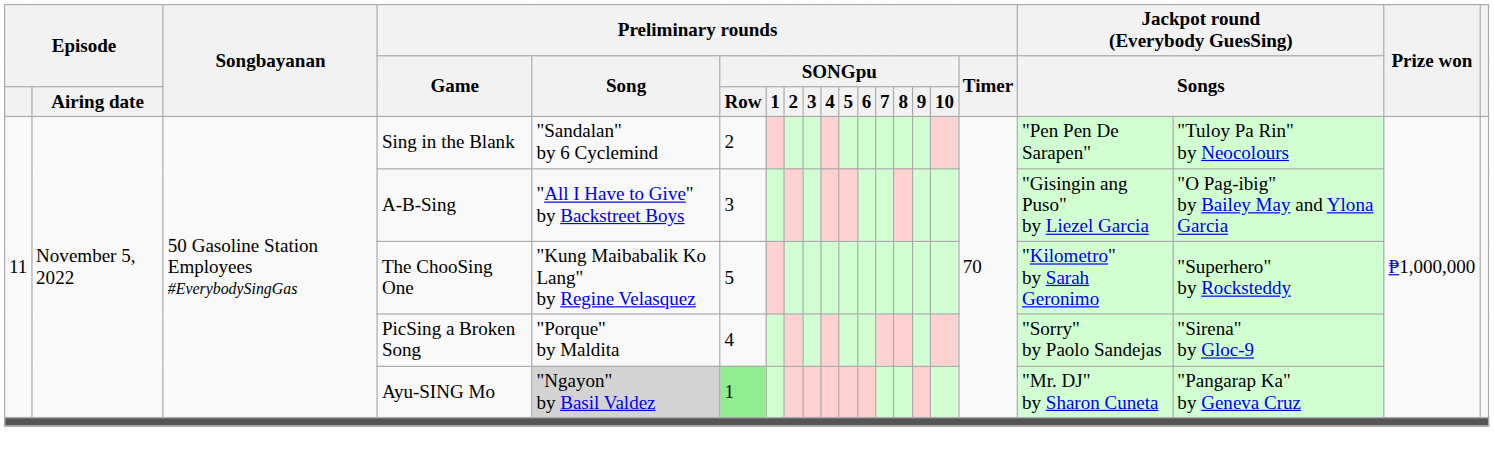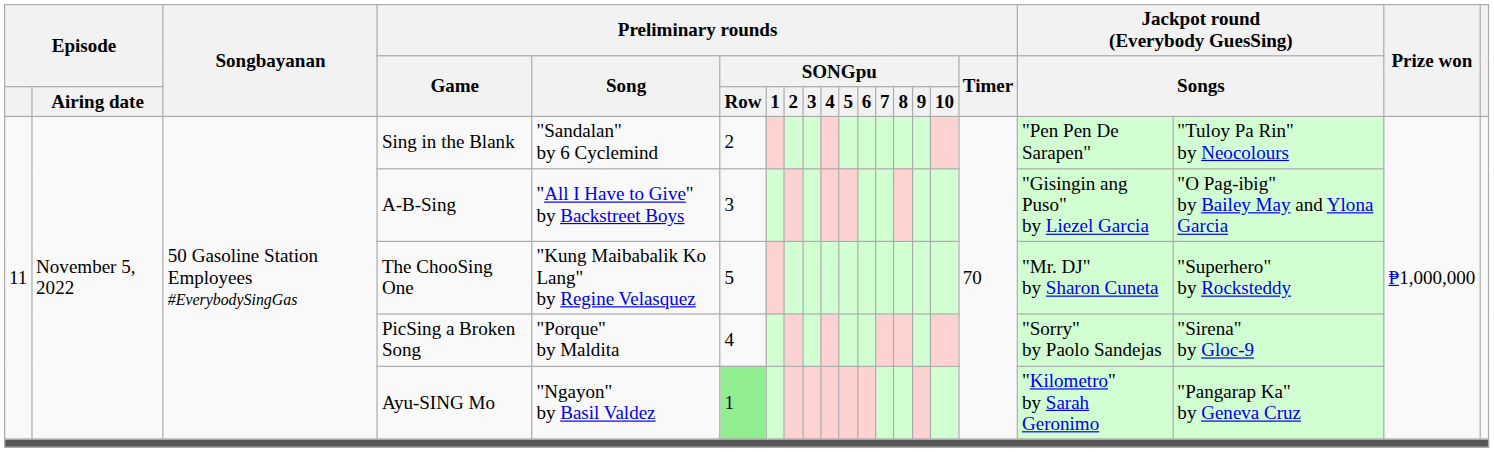(1069, 277) "Kilometro" by Sarah Geronimo -> (1090, 277) "Mr. DJ" by Sharon Cuneta
(596, 391) lightgrey background -> (596, 402) no background
(1090, 391) "Mr. DJ" by Sharon Cuneta -> (1069, 402) "Kilometro" by Sarah Geronimo
